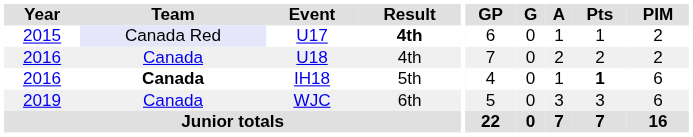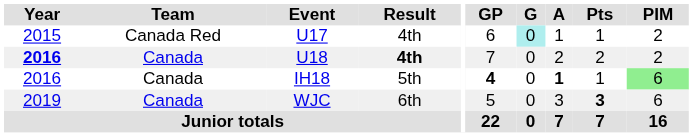(173, 36) lavender background -> (173, 36) no background
(410, 36) bold -> (410, 36) normal
(531, 36) no background -> (531, 36) paleturquoise background
(42, 57) normal -> (42, 57) bold
(410, 57) normal -> (410, 57) bold
(173, 78) bold -> (173, 78) normal
(491, 78) normal -> (491, 78) bold
(559, 78) normal -> (559, 78) bold
(600, 78) bold -> (600, 78) normal
(658, 78) no background -> (658, 78) lightgreen background
(600, 100) normal -> (600, 100) bold
